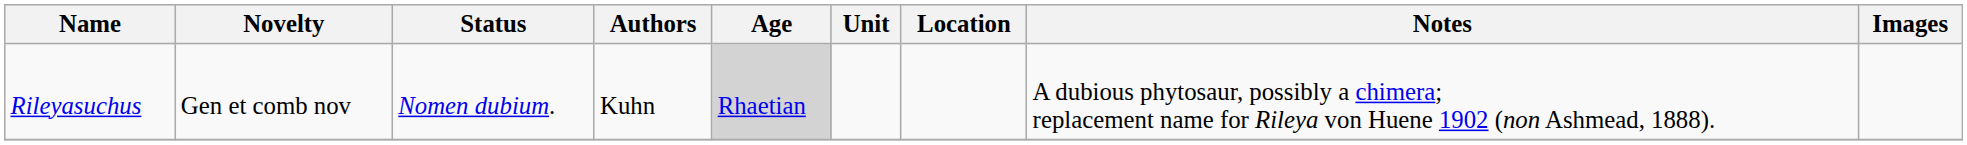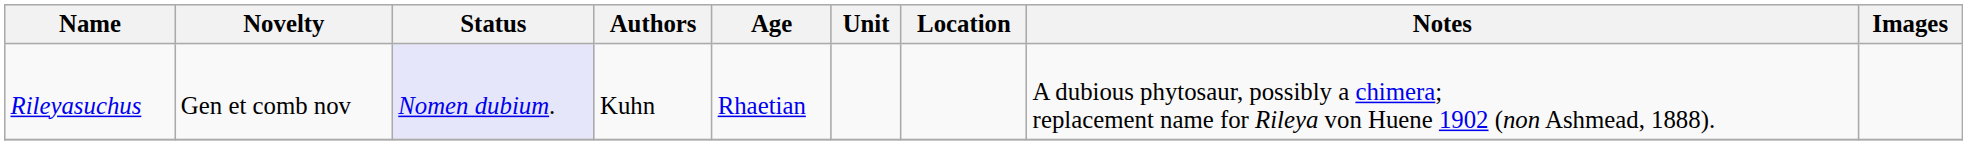(477, 105) no background -> (477, 105) lavender background
(762, 105) lightgrey background -> (762, 105) no background
